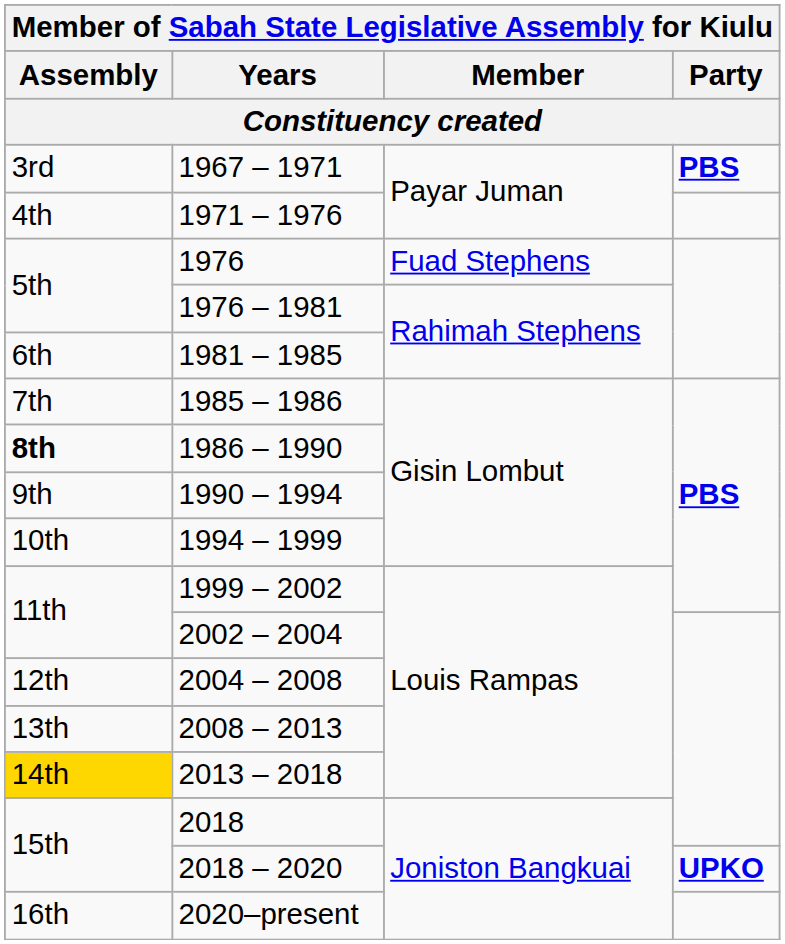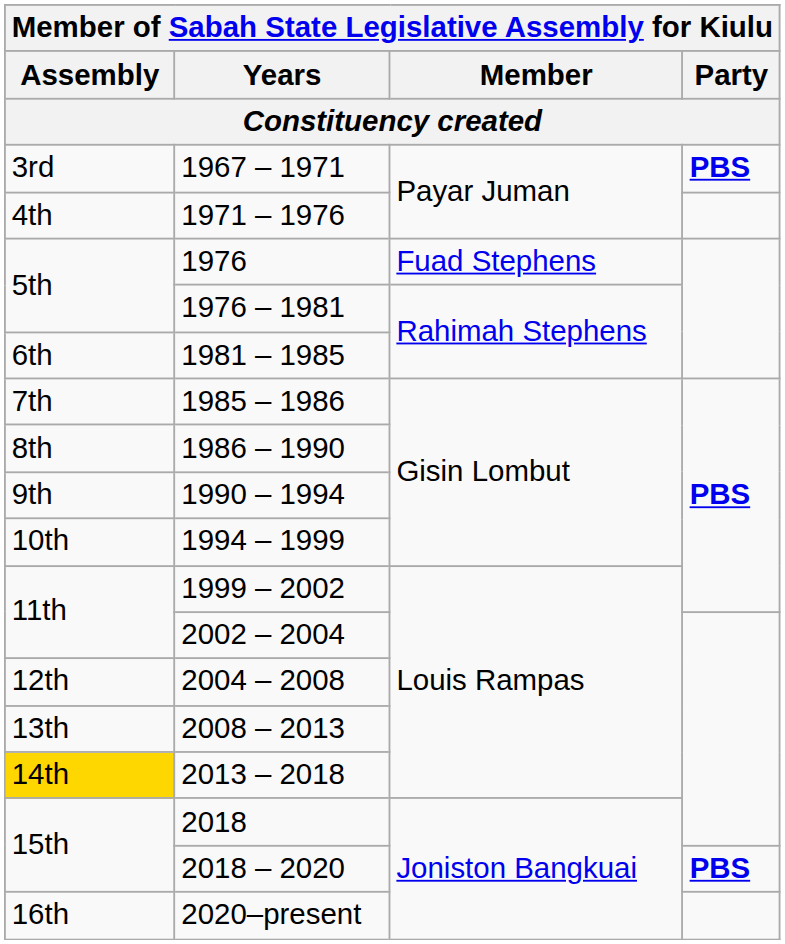(34, 448) bold -> (32, 448) normal
(721, 868) UPKO -> (720, 868) PBS
